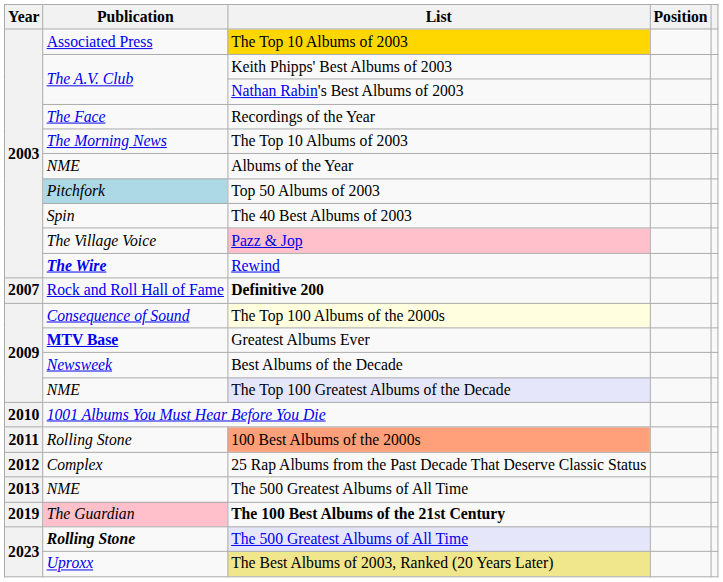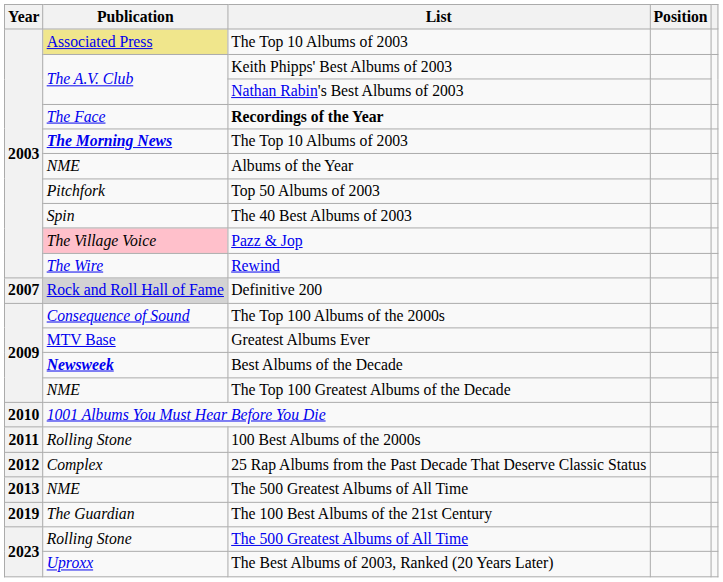(100, 41) no background -> (100, 41) khaki background
(320, 41) gold background -> (320, 41) no background
(303, 116) normal -> (307, 116) bold
(107, 141) normal -> (109, 141) bold
(76, 191) lightblue background -> (76, 191) no background
(101, 240) no background -> (101, 240) pink background
(267, 240) pink background -> (267, 240) no background
(77, 265) bold -> (75, 265) normal
(135, 290) no background -> (135, 290) lightgrey background
(278, 290) bold -> (277, 290) normal
(338, 315) lightyellow background -> (338, 315) no background
(82, 340) bold -> (81, 340) normal
(79, 365) normal -> (80, 365) bold
(371, 389) lavender background -> (371, 389) no background
(326, 439) lightsalmon background -> (326, 439) no background
(91, 514) pink background -> (91, 514) no background
(368, 514) bold -> (362, 514) normal
(91, 539) bold -> (89, 539) normal
(350, 539) lavender background -> (350, 539) no background
(392, 564) khaki background -> (392, 564) no background
